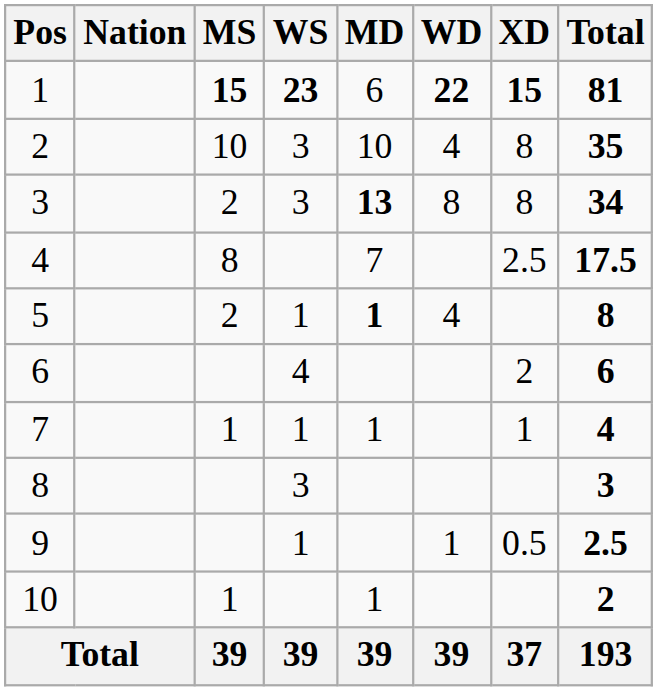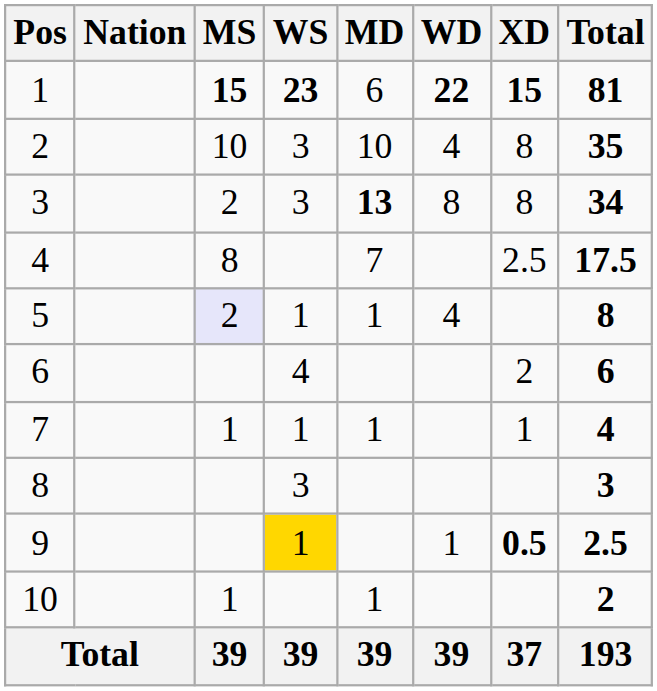(230, 315) no background -> (230, 315) lavender background
(375, 315) bold -> (375, 315) normal
(301, 542) no background -> (301, 542) gold background
(524, 542) normal -> (524, 542) bold
